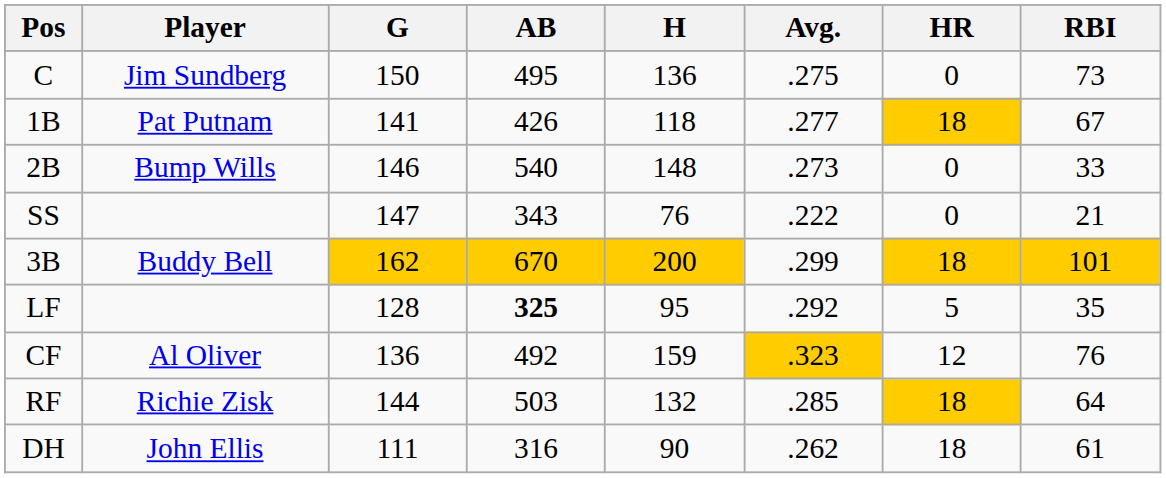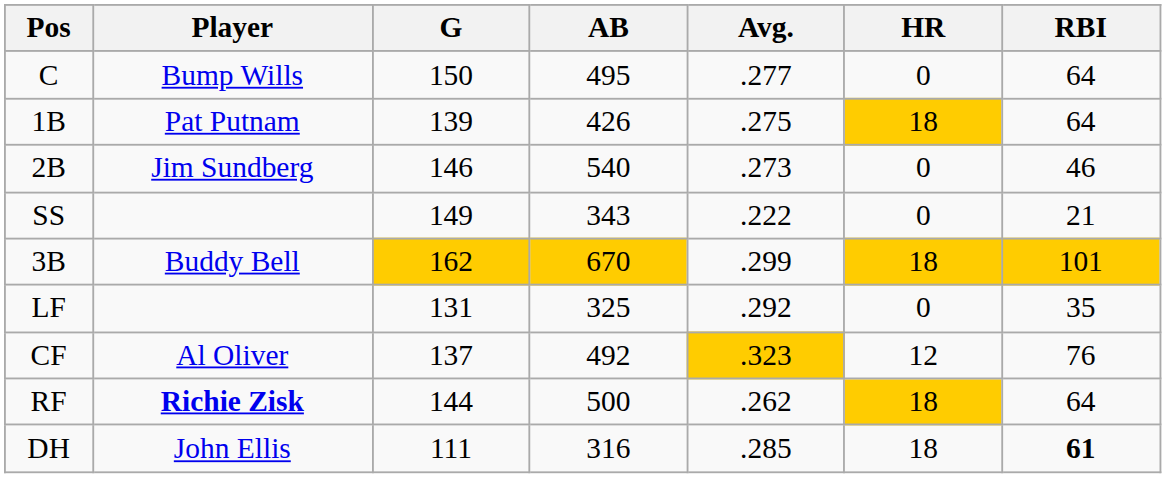- column: (675, 27)
(205, 74) Jim Sundberg -> (232, 74) Bump Wills
(813, 74) .275 -> (766, 74) .277
(1090, 74) 73 -> (1081, 74) 64
(397, 121) 141 -> (451, 121) 139
(813, 121) .277 -> (766, 121) .275
(1090, 121) 67 -> (1081, 121) 64
(205, 167) Bump Wills -> (232, 167) Jim Sundberg
(1090, 167) 33 -> (1081, 167) 46
(397, 214) 147 -> (451, 214) 149
(397, 307) 128 -> (451, 307) 131
(536, 307) bold -> (608, 307) normal
(952, 307) 5 -> (923, 307) 0
(397, 354) 136 -> (451, 354) 137
(205, 401) normal -> (232, 401) bold
(536, 401) 503 -> (608, 401) 500
(813, 401) .285 -> (766, 401) .262
(813, 448) .262 -> (766, 448) .285
(1090, 448) normal -> (1081, 448) bold
